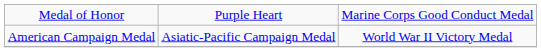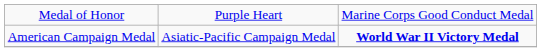(437, 36) normal -> (437, 36) bold
